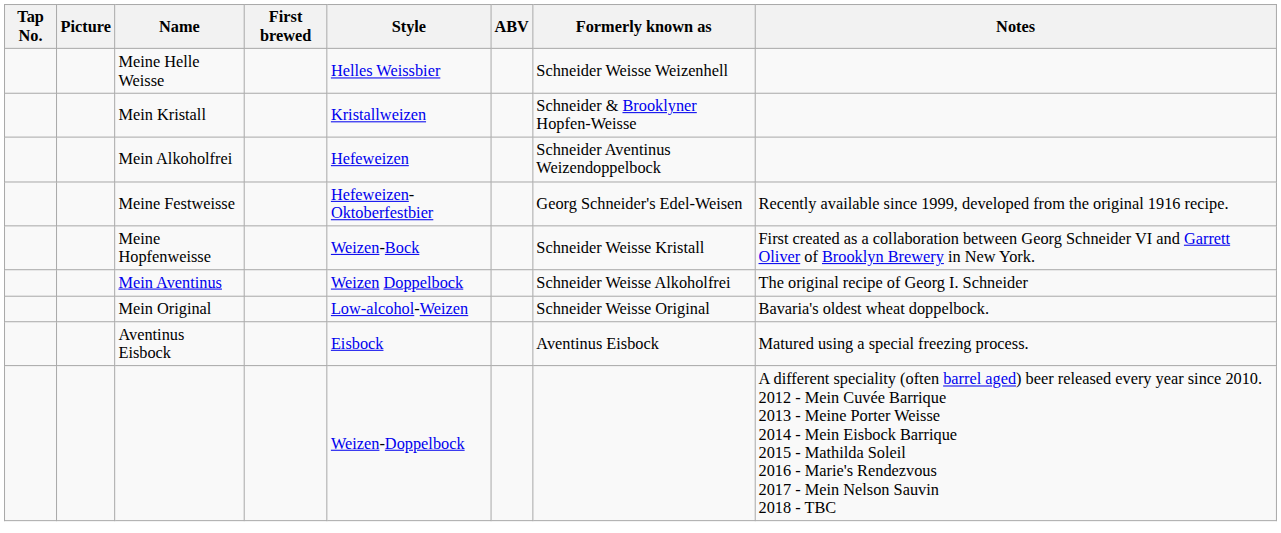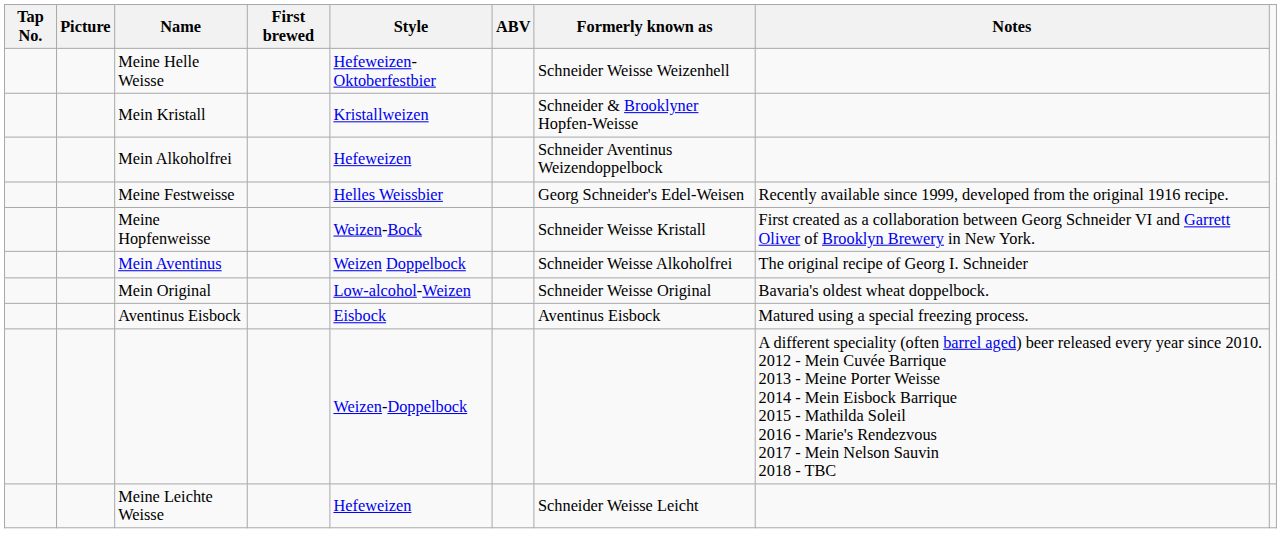(386, 70) Helles Weissbier -> (385, 70) Hefeweizen-Oktoberfestbier
(382, 203) Hefeweizen-Oktoberfestbier -> (388, 194) Helles Weissbier
+ row: (165, 505)
